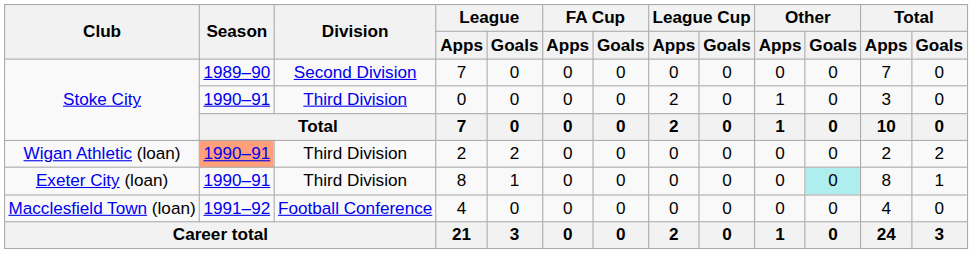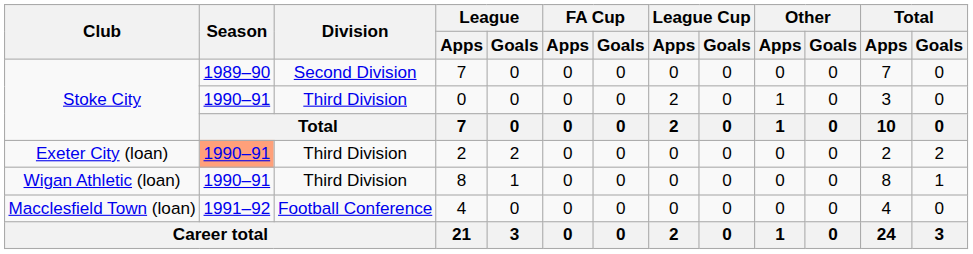(102, 153) Wigan Athletic (loan) -> (102, 153) Exeter City (loan)
(102, 180) Exeter City (loan) -> (102, 180) Wigan Athletic (loan)
(833, 180) paleturquoise background -> (833, 180) no background
